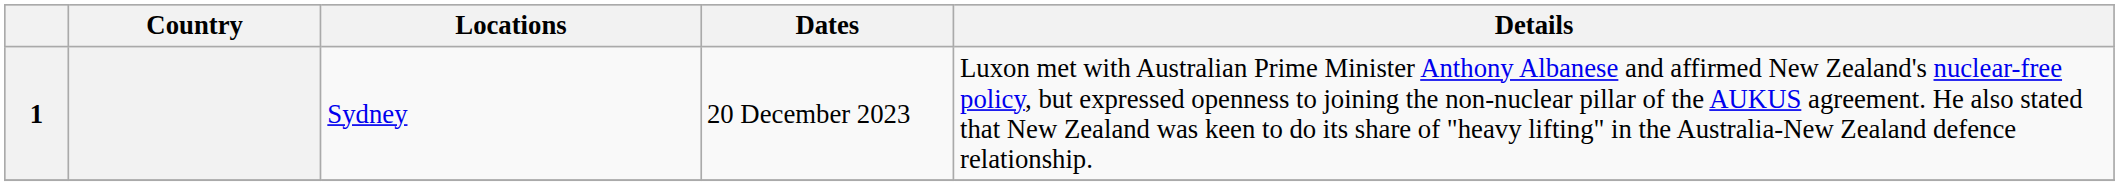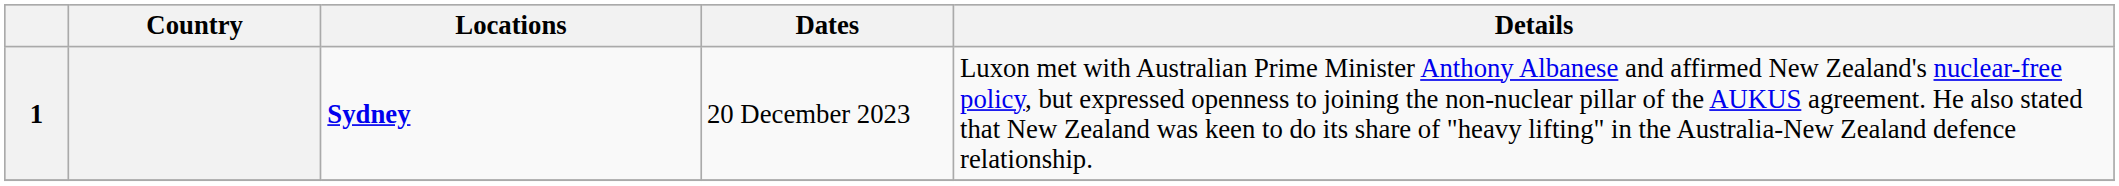(367, 113) normal -> (369, 113) bold
